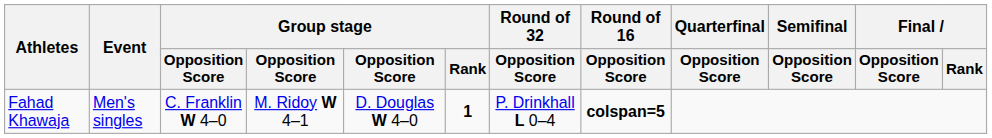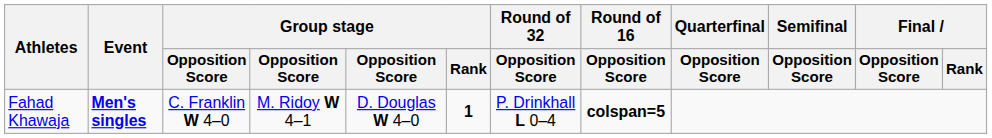(118, 111) normal -> (119, 111) bold
